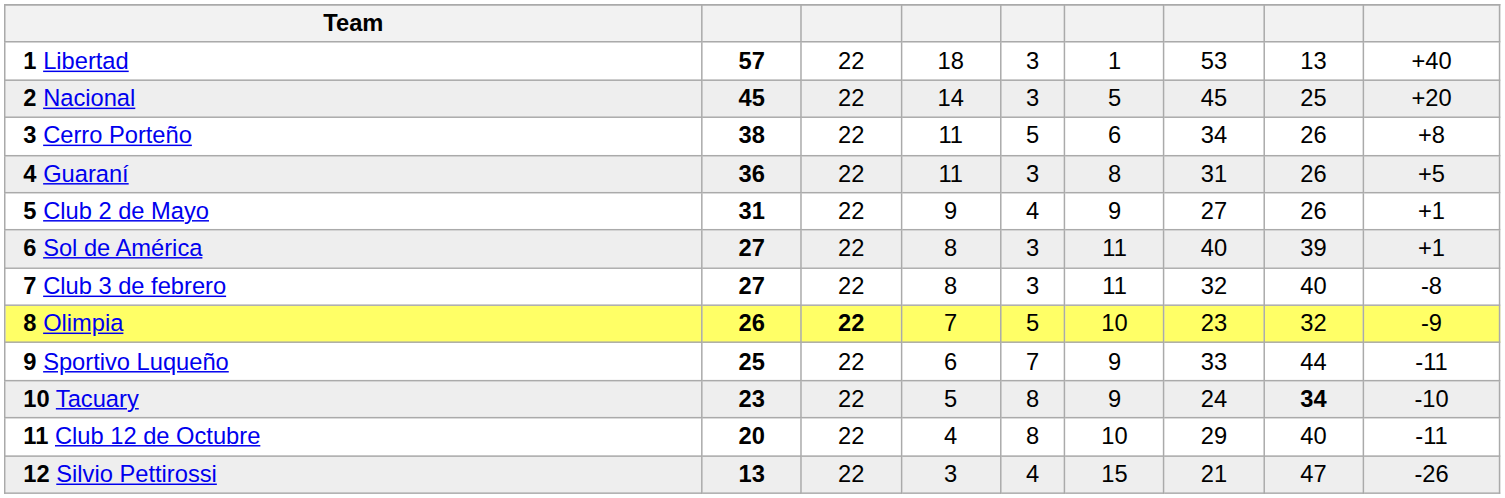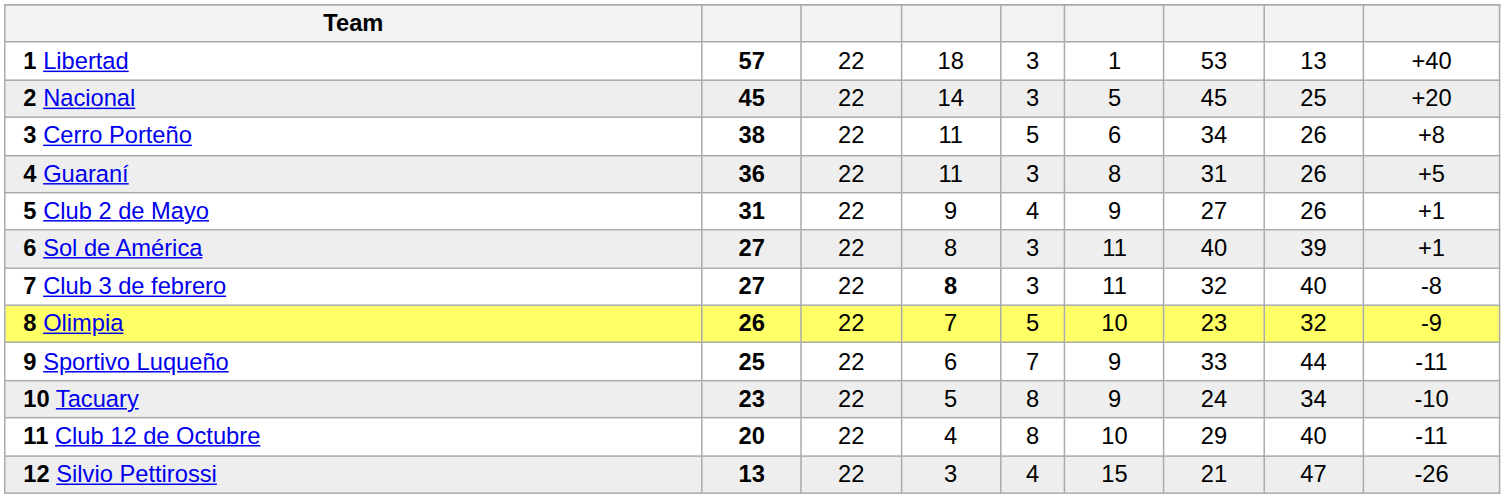(951, 286) normal -> (951, 286) bold
(851, 323) bold -> (851, 323) normal
(1313, 398) bold -> (1313, 398) normal
